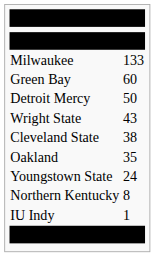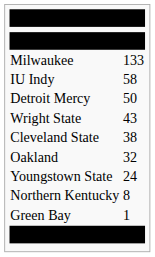(41, 79) Green Bay -> (32, 79) IU Indy
(130, 79) 60 -> (130, 79) 58
(130, 157) 35 -> (130, 157) 32
(32, 215) IU Indy -> (41, 215) Green Bay
